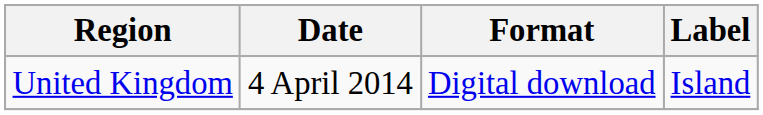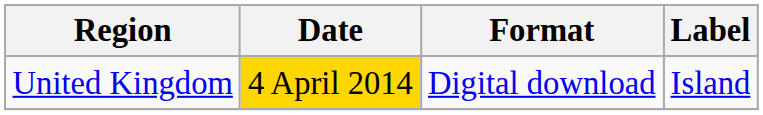(330, 82) no background -> (330, 82) gold background
